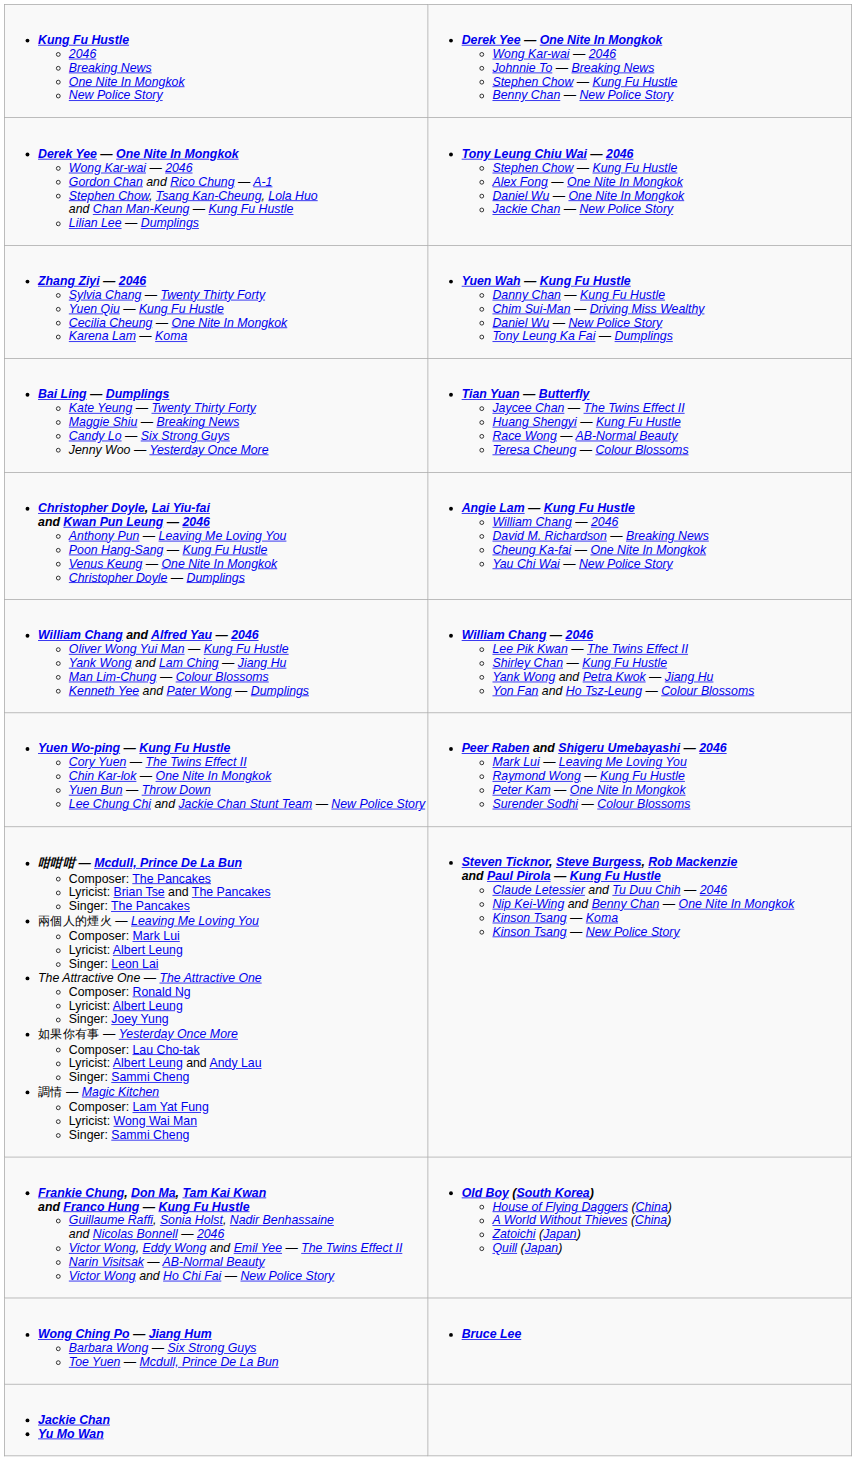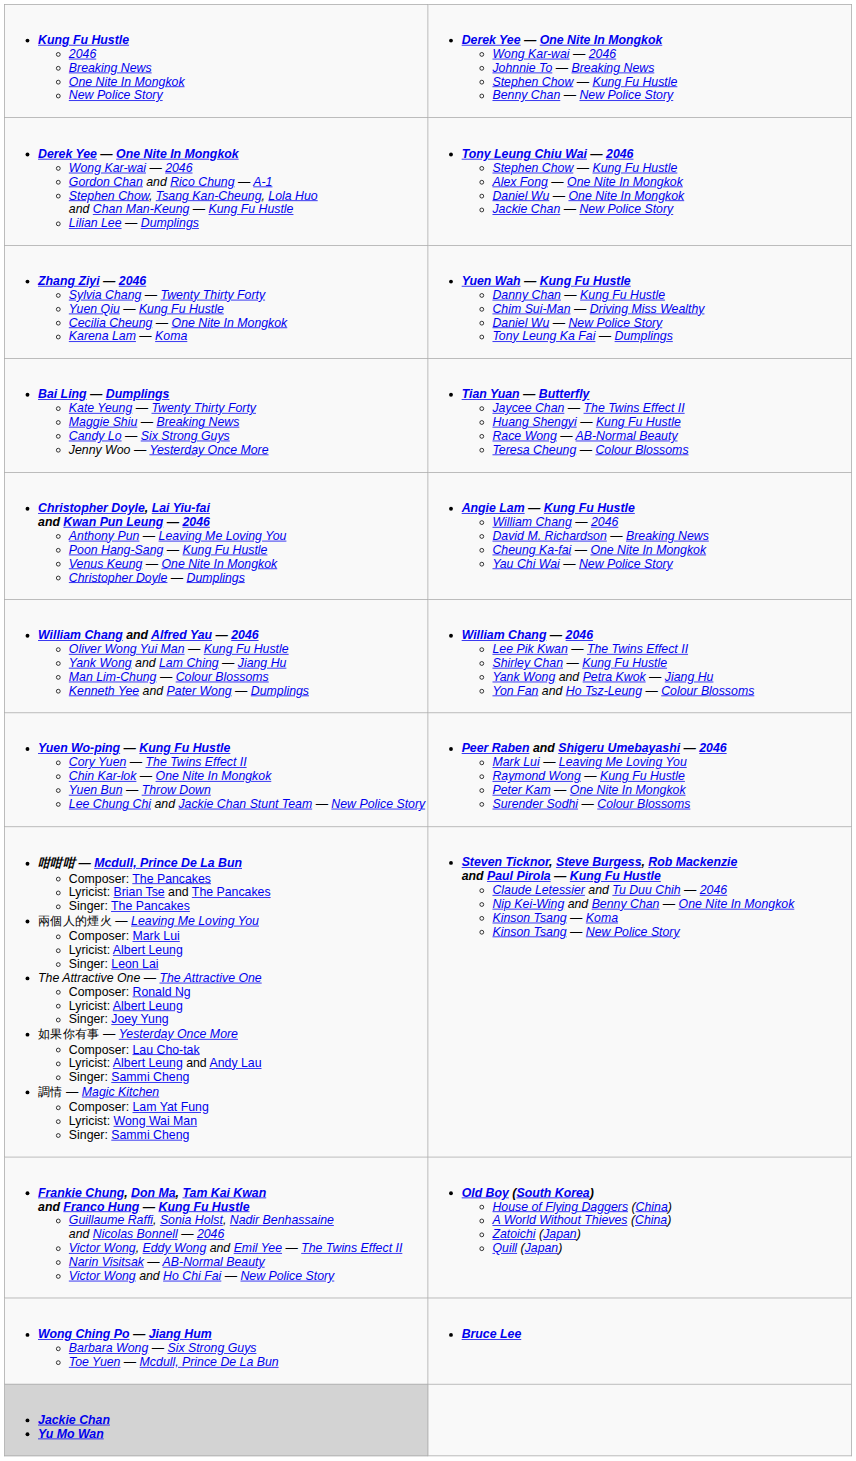(216, 1427) no background -> (216, 1427) lightgrey background
